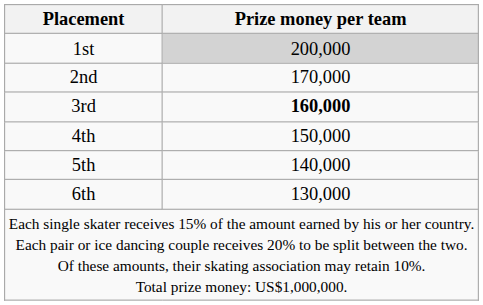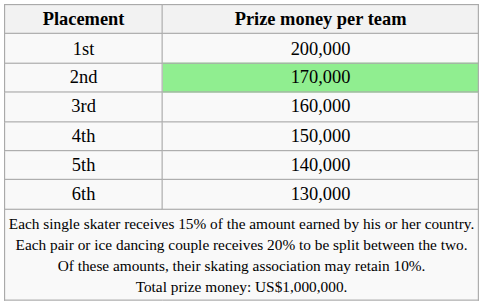(321, 48) lightgrey background -> (321, 48) no background
(321, 77) no background -> (321, 77) lightgreen background
(321, 106) bold -> (321, 106) normal
